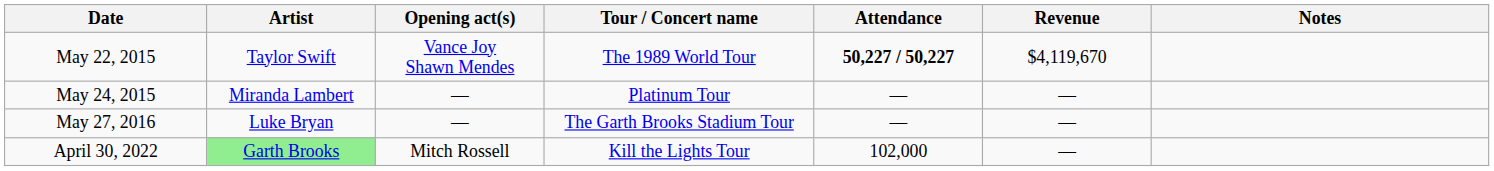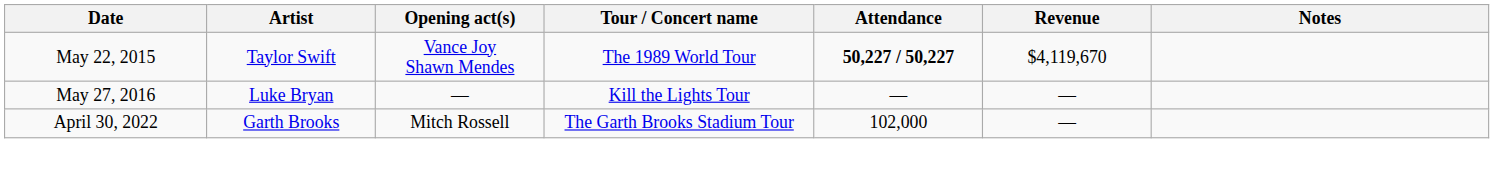- row: (106, 94)
(679, 123) The Garth Brooks Stadium Tour -> (679, 94) Kill the Lights Tour
(291, 151) lightgreen background -> (291, 123) no background
(679, 151) Kill the Lights Tour -> (679, 123) The Garth Brooks Stadium Tour
